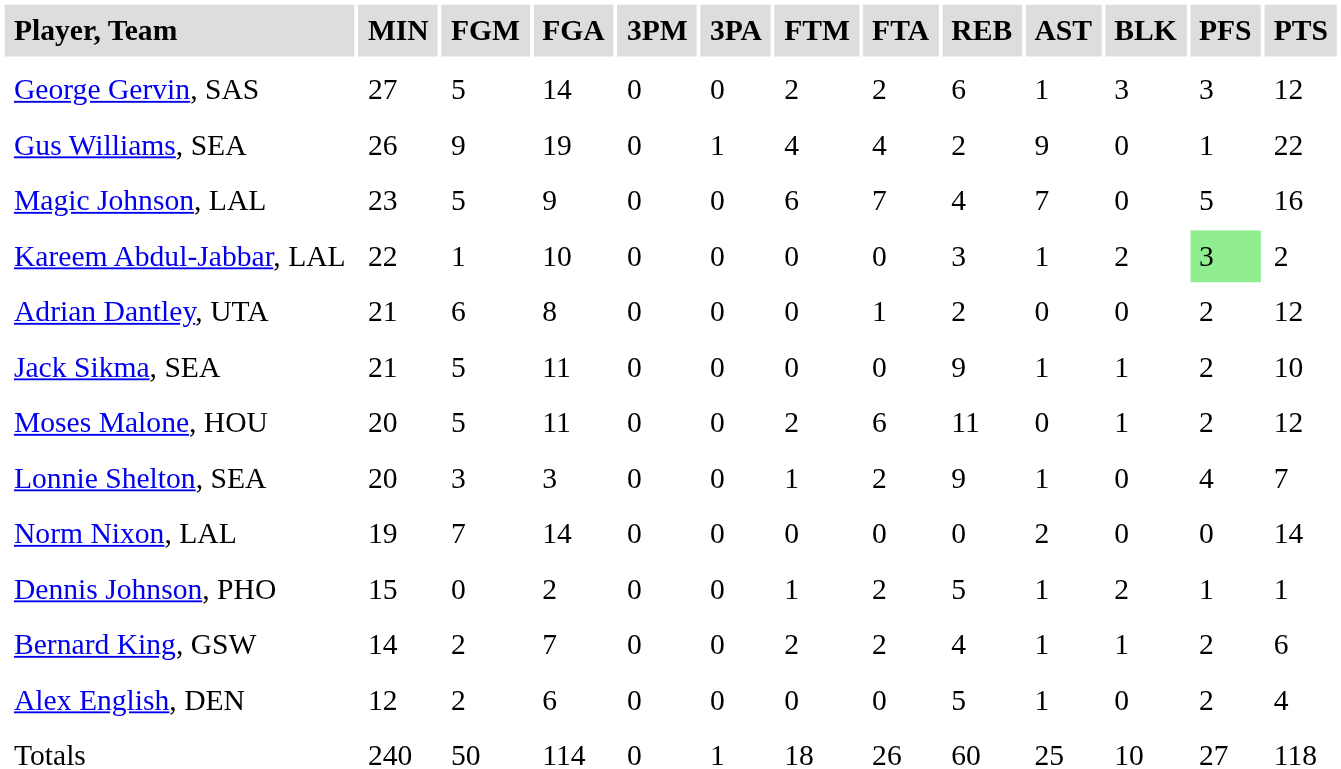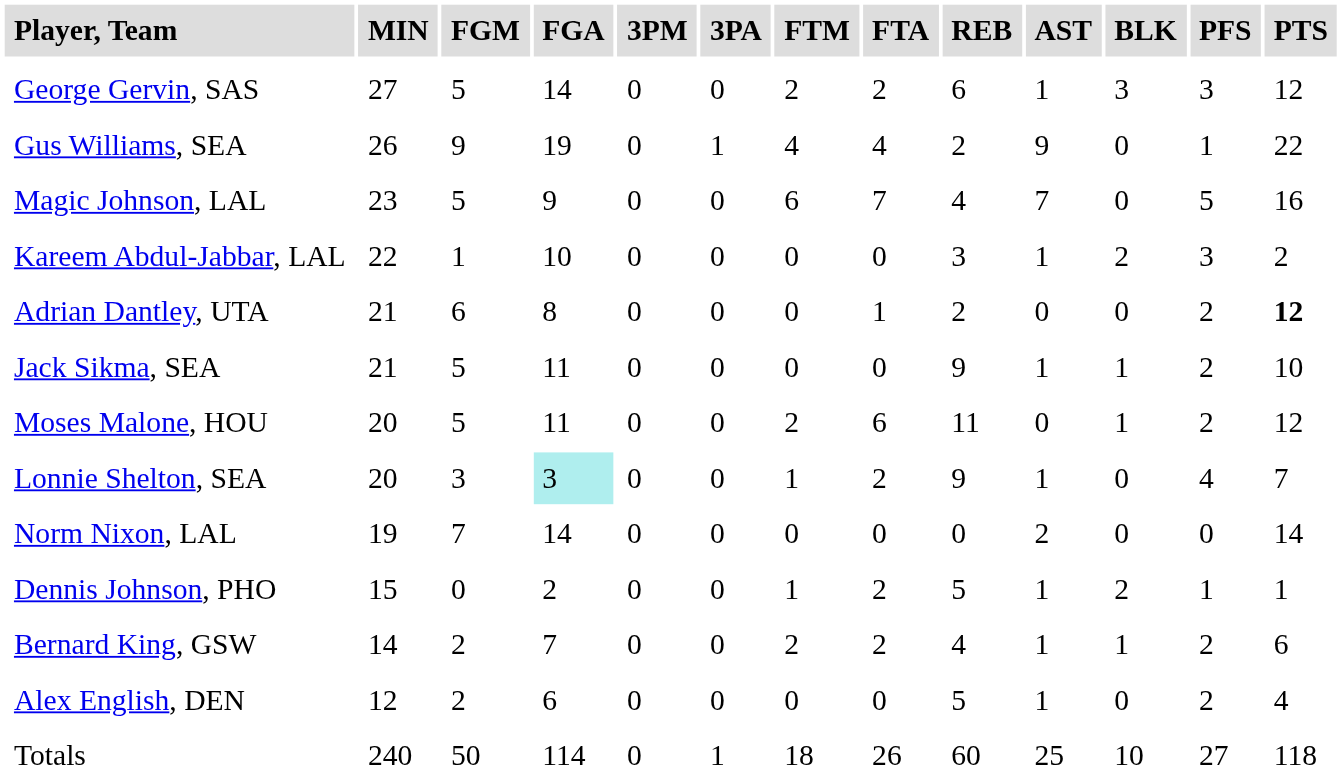(1206, 255) lightgreen background -> (1206, 255) no background
(1289, 311) normal -> (1289, 311) bold
(550, 477) no background -> (550, 477) paleturquoise background
